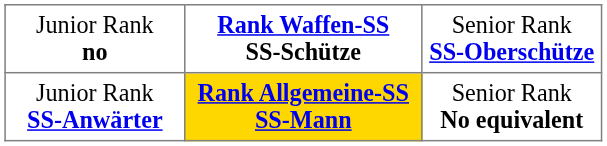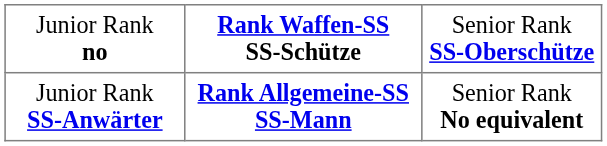(303, 106) gold background -> (303, 106) no background
